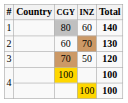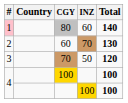(9, 28) no background -> (9, 28) pink background
